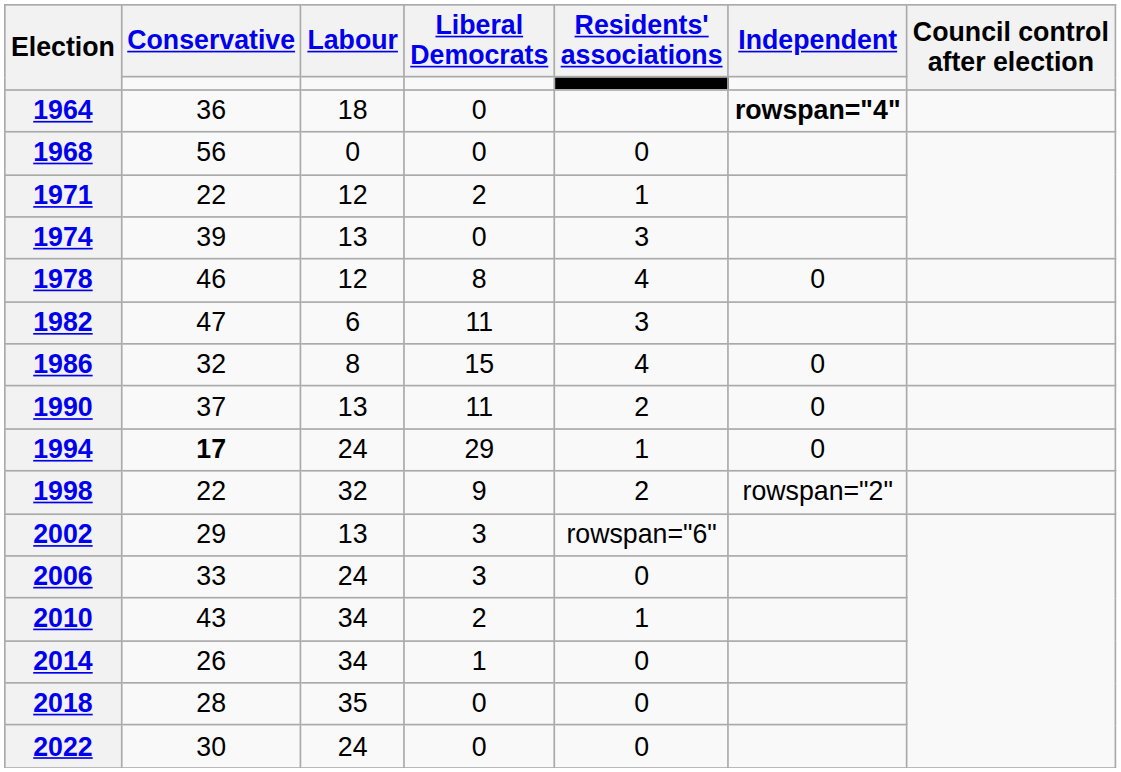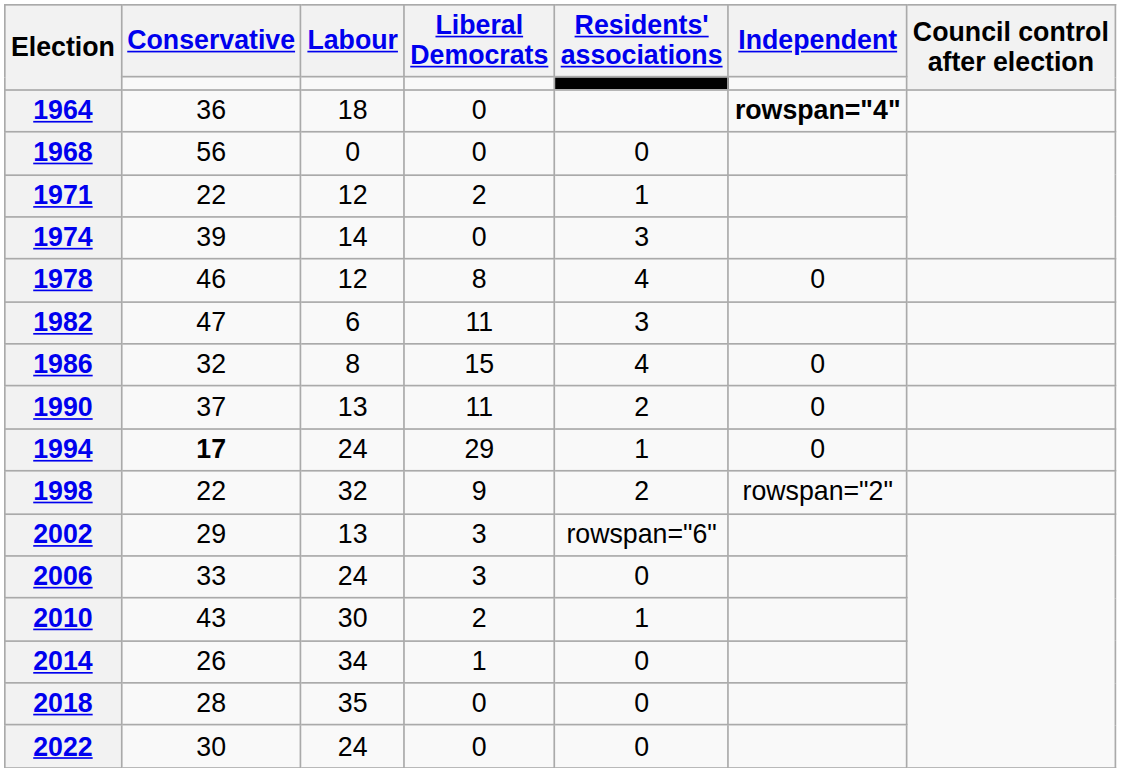(353, 237) 13 -> (353, 237) 14
(353, 618) 34 -> (353, 618) 30
